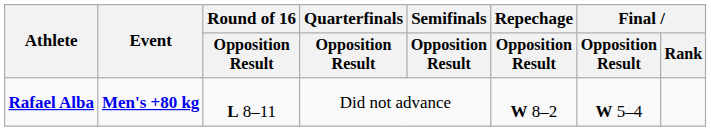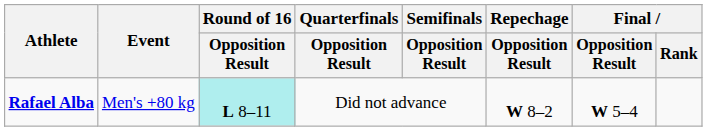(151, 102) bold -> (148, 102) normal
(252, 112) no background -> (247, 112) paleturquoise background
